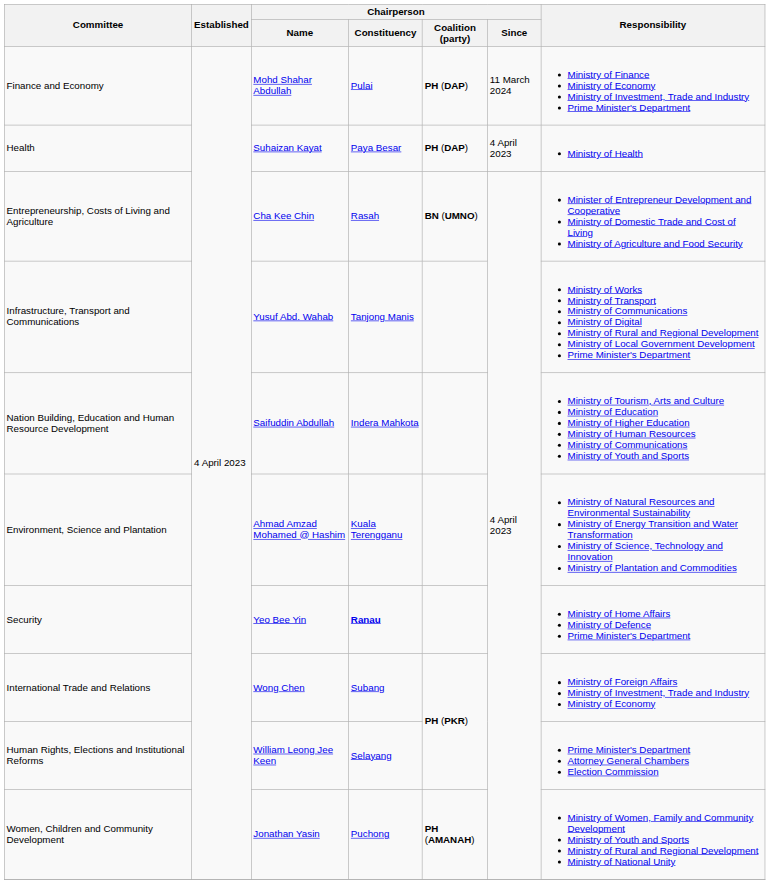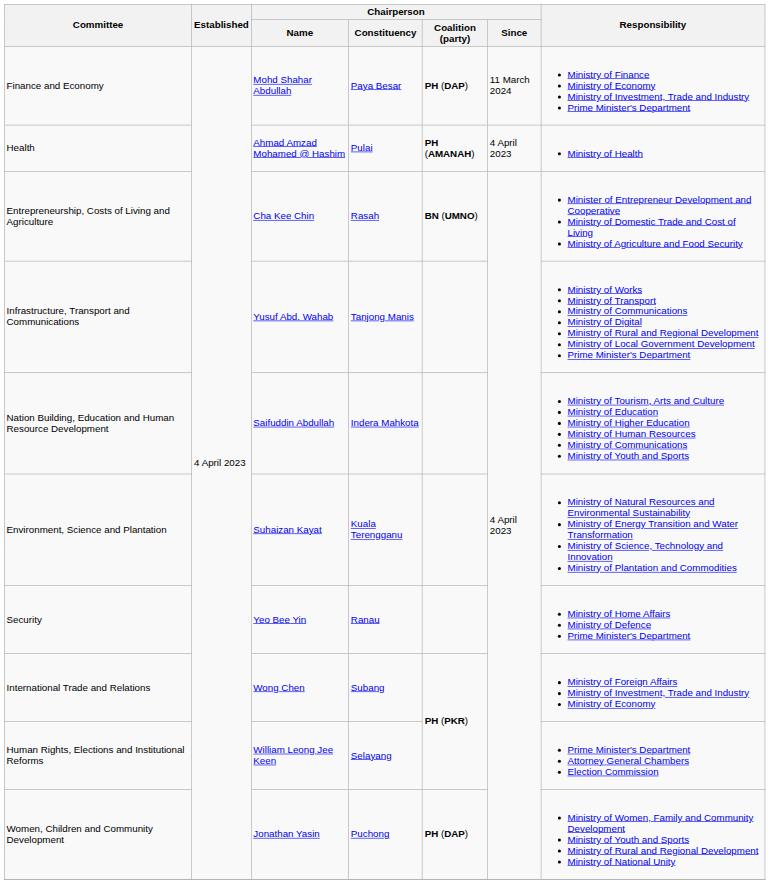(362, 85) Pulai -> (376, 85) Paya Besar
(288, 148) Suhaizan Kayat -> (299, 148) Ahmad Amzad Mohamed @ Hashim
(376, 148) Paya Besar -> (362, 148) Pulai
(446, 148) PH (DAP) -> (450, 148) PH (AMANAH)
(299, 529) Ahmad Amzad Mohamed @ Hashim -> (288, 529) Suhaizan Kayat
(366, 619) bold -> (365, 619) normal
(450, 834) PH (AMANAH) -> (446, 834) PH (DAP)
